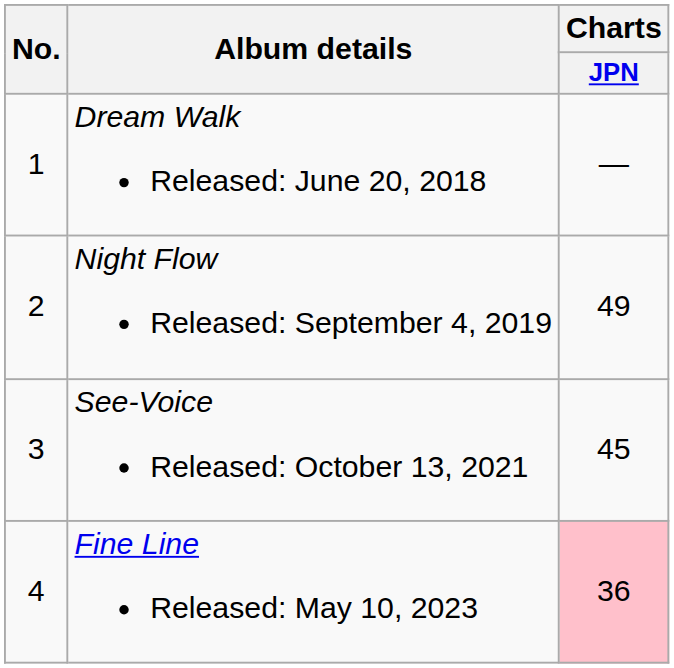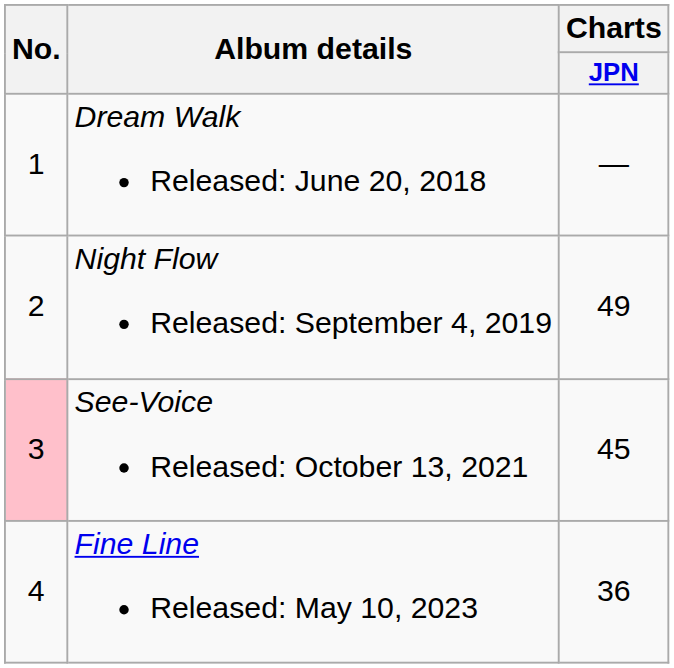(36, 449) no background -> (36, 449) pink background
(614, 591) pink background -> (614, 591) no background
